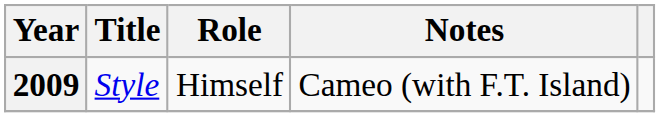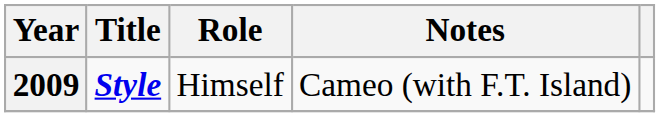(127, 83) normal -> (128, 83) bold
